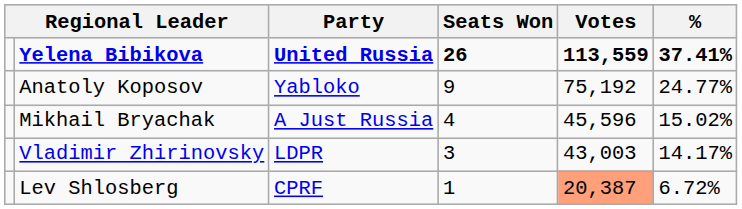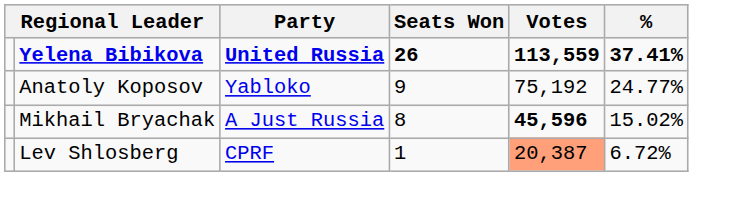(449, 121) 4 -> (400, 121) 8
(600, 121) normal -> (551, 121) bold
- row: (142, 154)
